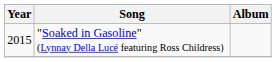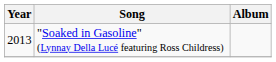(19, 40) 2015 -> (19, 40) 2013
